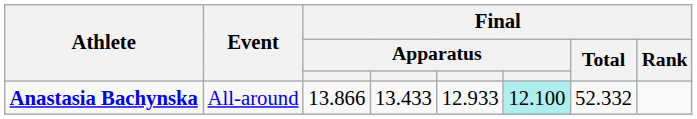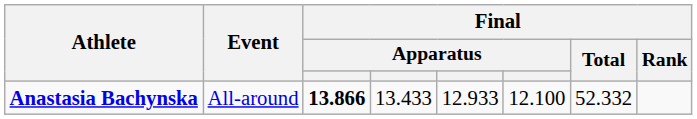(337, 97) normal -> (337, 97) bold
(537, 97) paleturquoise background -> (537, 97) no background
